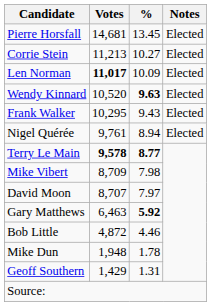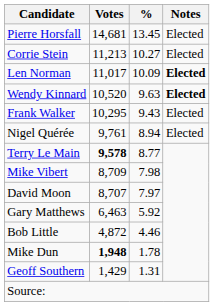(110, 73) bold -> (109, 73) normal
(185, 73) normal -> (186, 73) bold
(149, 93) bold -> (149, 93) normal
(185, 93) normal -> (186, 93) bold
(149, 152) bold -> (149, 152) normal
(149, 212) bold -> (149, 212) normal
(112, 251) normal -> (112, 251) bold
